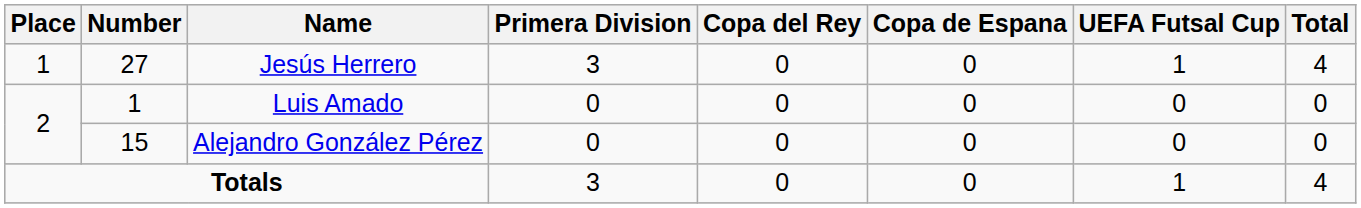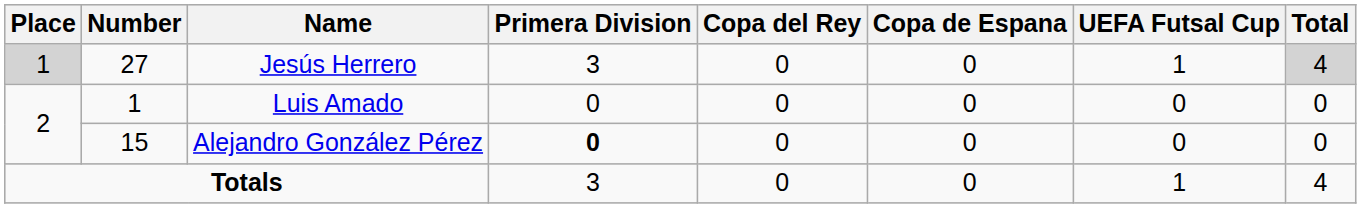(43, 63) no background -> (43, 63) lightgrey background
(1320, 63) no background -> (1320, 63) lightgrey background
(593, 143) normal -> (593, 143) bold
